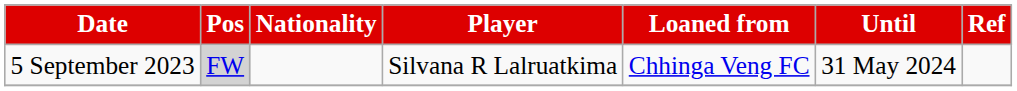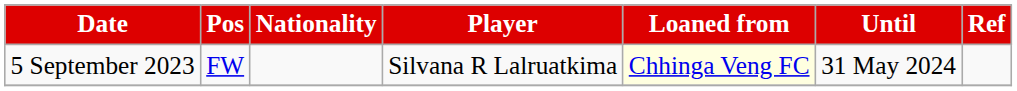(225, 64) lightgrey background -> (225, 64) no background
(719, 64) no background -> (719, 64) lightyellow background
